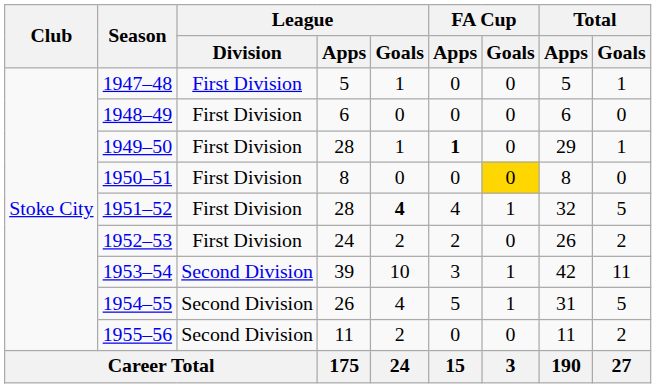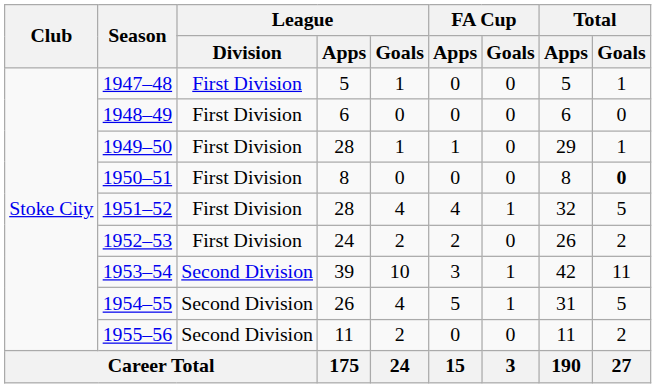(455, 146) bold -> (455, 146) normal
(511, 177) gold background -> (511, 177) no background
(621, 177) normal -> (621, 177) bold
(400, 209) bold -> (400, 209) normal
